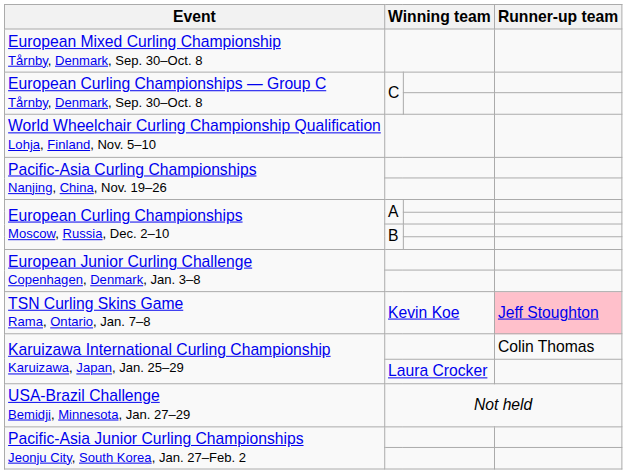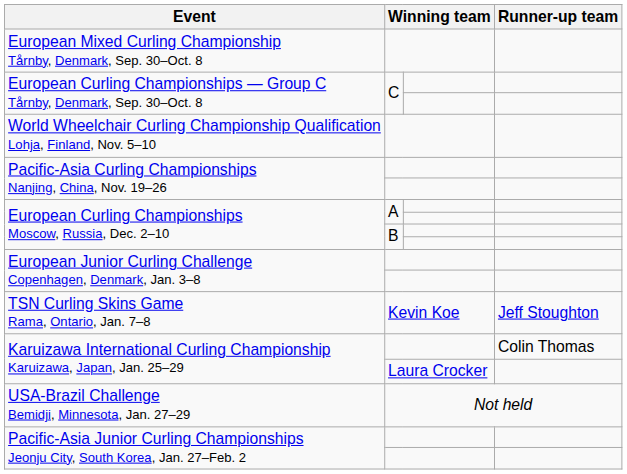(548, 312) pink background -> (548, 312) no background
